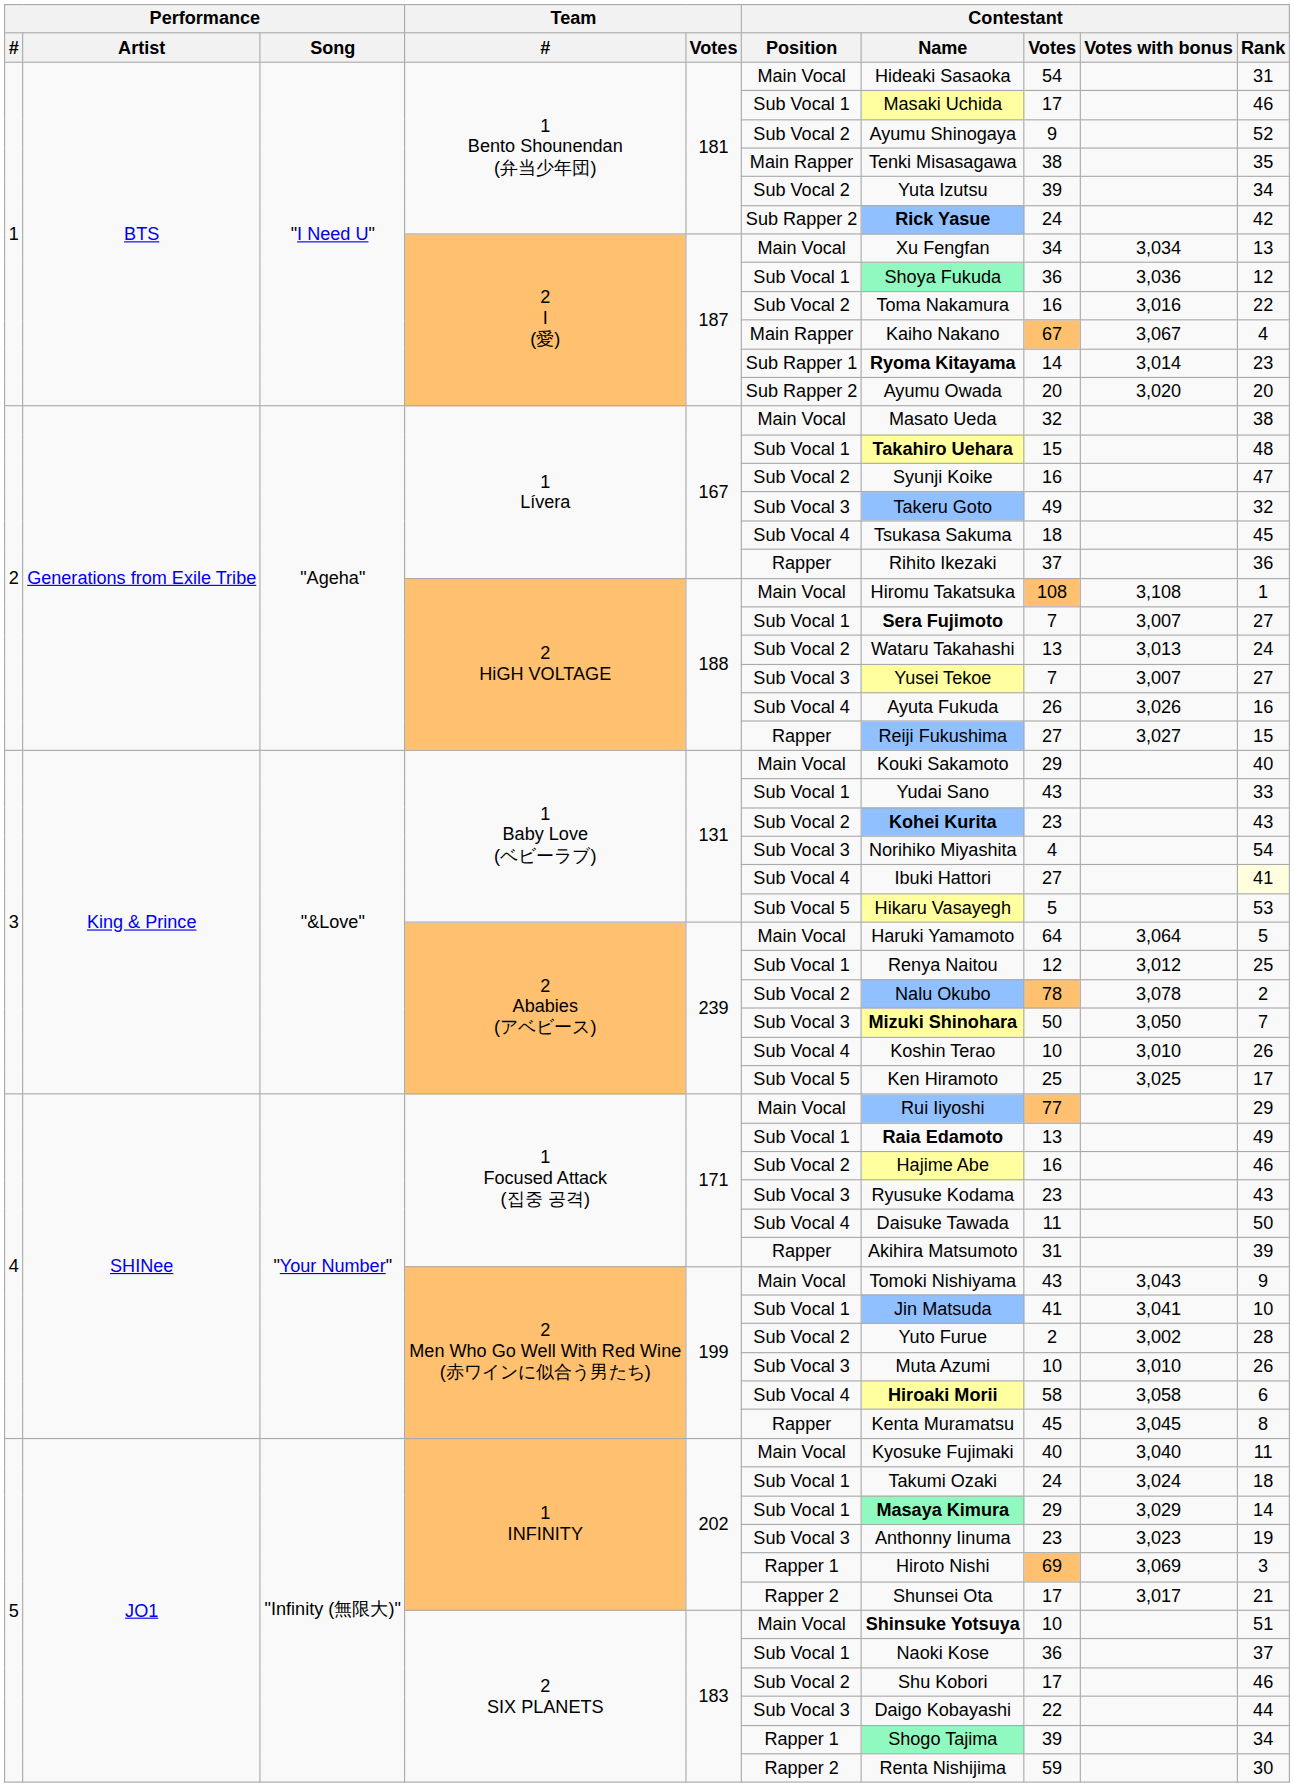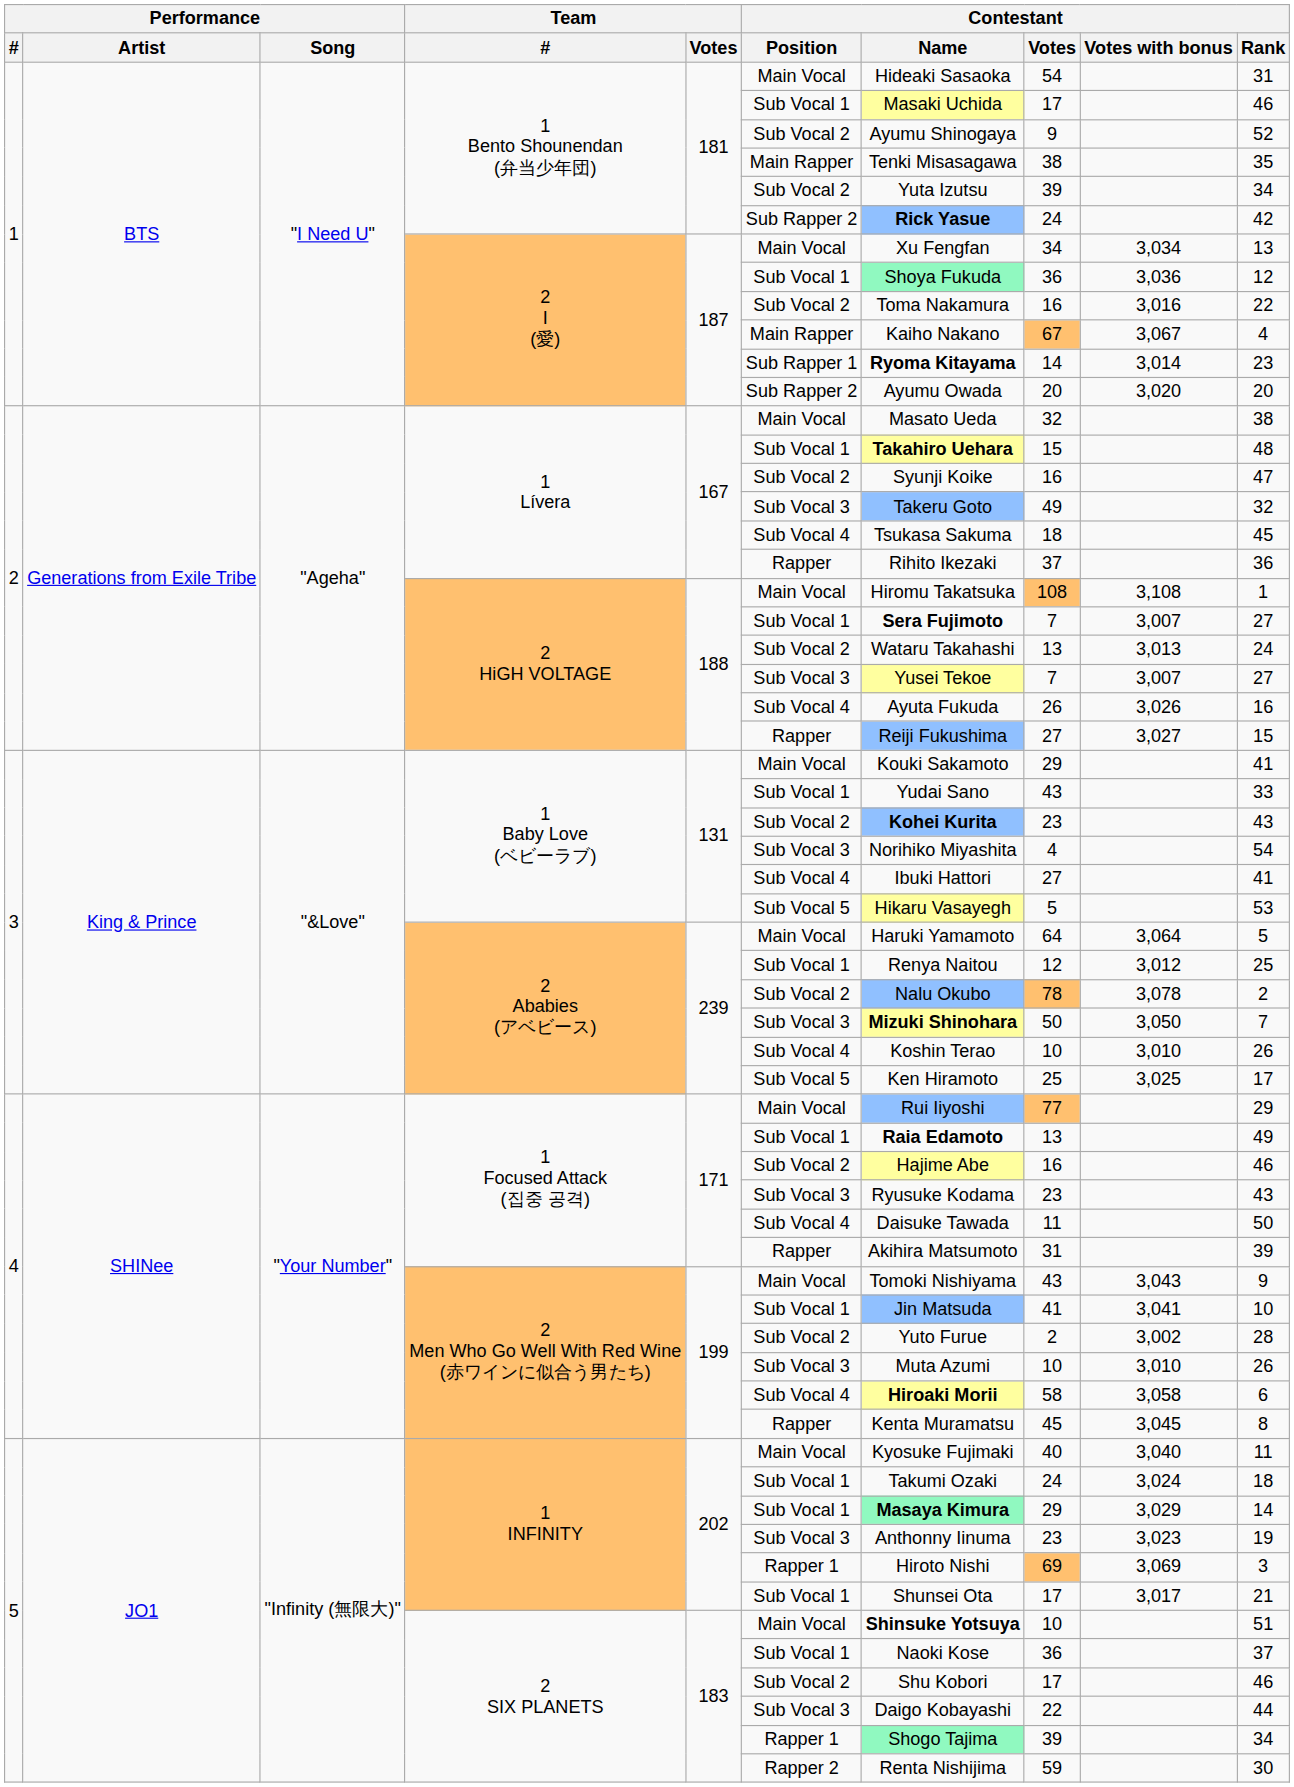(1263, 764) 40 -> (1263, 764) 41
(1263, 879) lightyellow background -> (1263, 879) no background
(802, 1595) Rapper 2 -> (802, 1595) Sub Vocal 1
